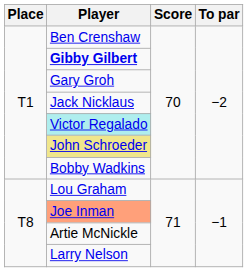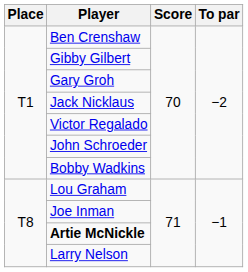(93, 59) bold -> (90, 59) normal
(99, 124) paleturquoise background -> (99, 124) no background
(98, 146) khaki background -> (98, 146) no background
(82, 211) lightsalmon background -> (82, 211) no background
(94, 233) normal -> (97, 233) bold
